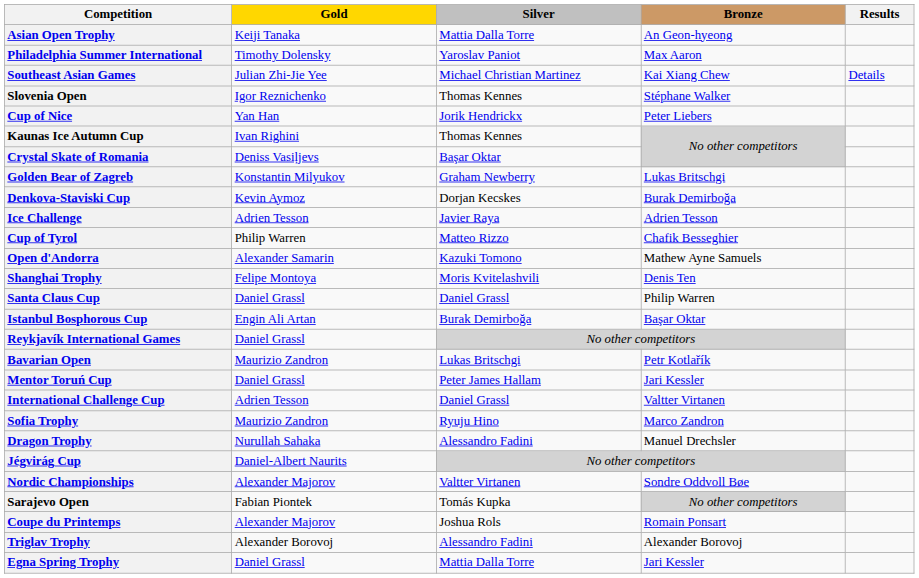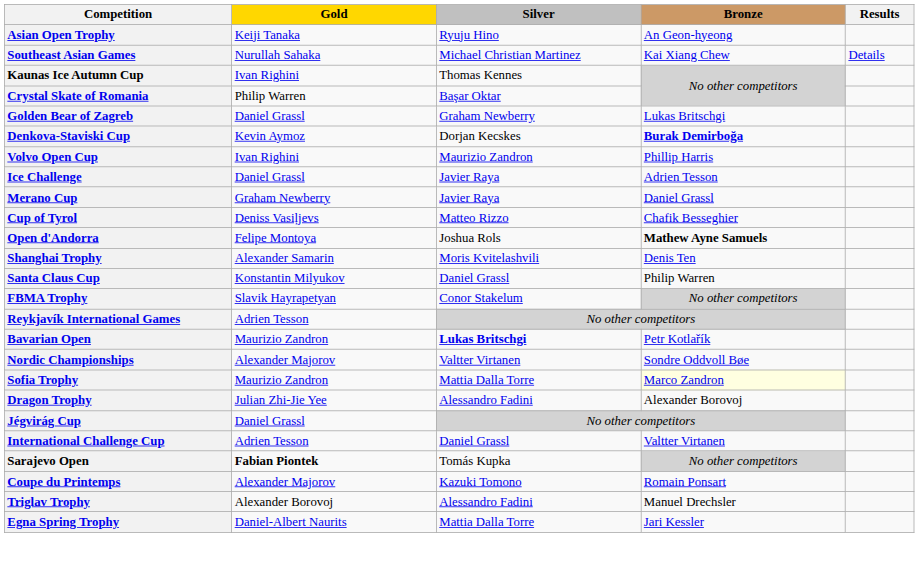(487, 34) Mattia Dalla Torre -> (469, 34) Ryuju Hino
- row: (105, 55)
(281, 75) Julian Zhi-Jie Yee -> (278, 55) Nurullah Sahaka
- row: (47, 95)
- row: (40, 116)
(277, 156) Deniss Vasiļjevs -> (270, 95) Philip Warren
(290, 177) Konstantin Milyukov -> (270, 116) Daniel Grassl
(690, 197) normal -> (693, 136) bold
+ row: (53, 156)
(272, 217) Adrien Tesson -> (270, 177) Daniel Grassl
+ row: (42, 197)
(270, 237) Philip Warren -> (277, 217) Deniss Vasiļjevs
(284, 258) Alexander Samarin -> (275, 237) Felipe Montoya
(480, 258) Kazuki Tomono -> (470, 237) Joshua Rols
(703, 258) normal -> (706, 237) bold
(275, 278) Felipe Montoya -> (284, 258) Alexander Samarin
(270, 298) Daniel Grassl -> (290, 278) Konstantin Milyukov
- row: (77, 319)
+ row: (47, 298)
(270, 339) Daniel Grassl -> (272, 319) Adrien Tesson
(480, 359) normal -> (483, 339) bold
- row: (60, 380)
rows swapped: (70, 481) <-> (86, 400)
(469, 420) Ryuju Hino -> (487, 380) Mattia Dalla Torre
(684, 420) no background -> (684, 380) lightyellow background
(278, 440) Nurullah Sahaka -> (281, 400) Julian Zhi-Jie Yee
(690, 440) Manuel Drechsler -> (693, 400) Alexander Borovoj
(291, 461) Daniel-Albert Naurits -> (270, 420) Daniel Grassl
(273, 501) normal -> (276, 461) bold
(470, 522) Joshua Rols -> (480, 481) Kazuki Tomono
(693, 542) Alexander Borovoj -> (690, 501) Manuel Drechsler
(270, 562) Daniel Grassl -> (291, 522) Daniel-Albert Naurits
